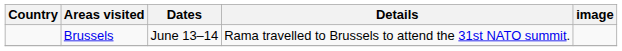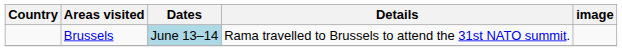(184, 35) no background -> (184, 35) lightblue background
